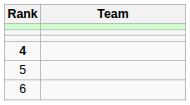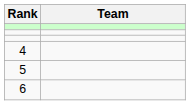(23, 50) bold -> (23, 50) normal
